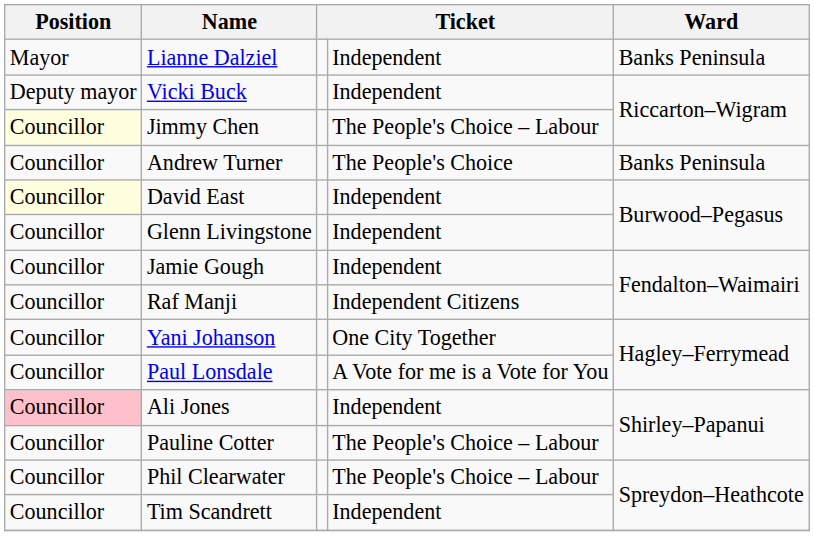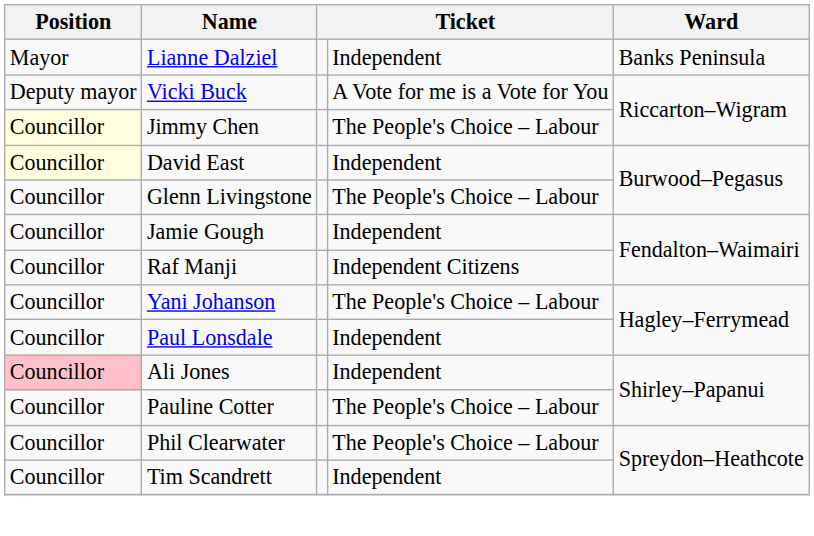(387, 92) Independent -> (470, 92) A Vote for me is a Vote for You
- row: (215, 162)
(387, 232) Independent -> (465, 197) The People's Choice – Labour
(414, 337) One City Together -> (465, 302) The People's Choice – Labour
(470, 372) A Vote for me is a Vote for You -> (387, 337) Independent
